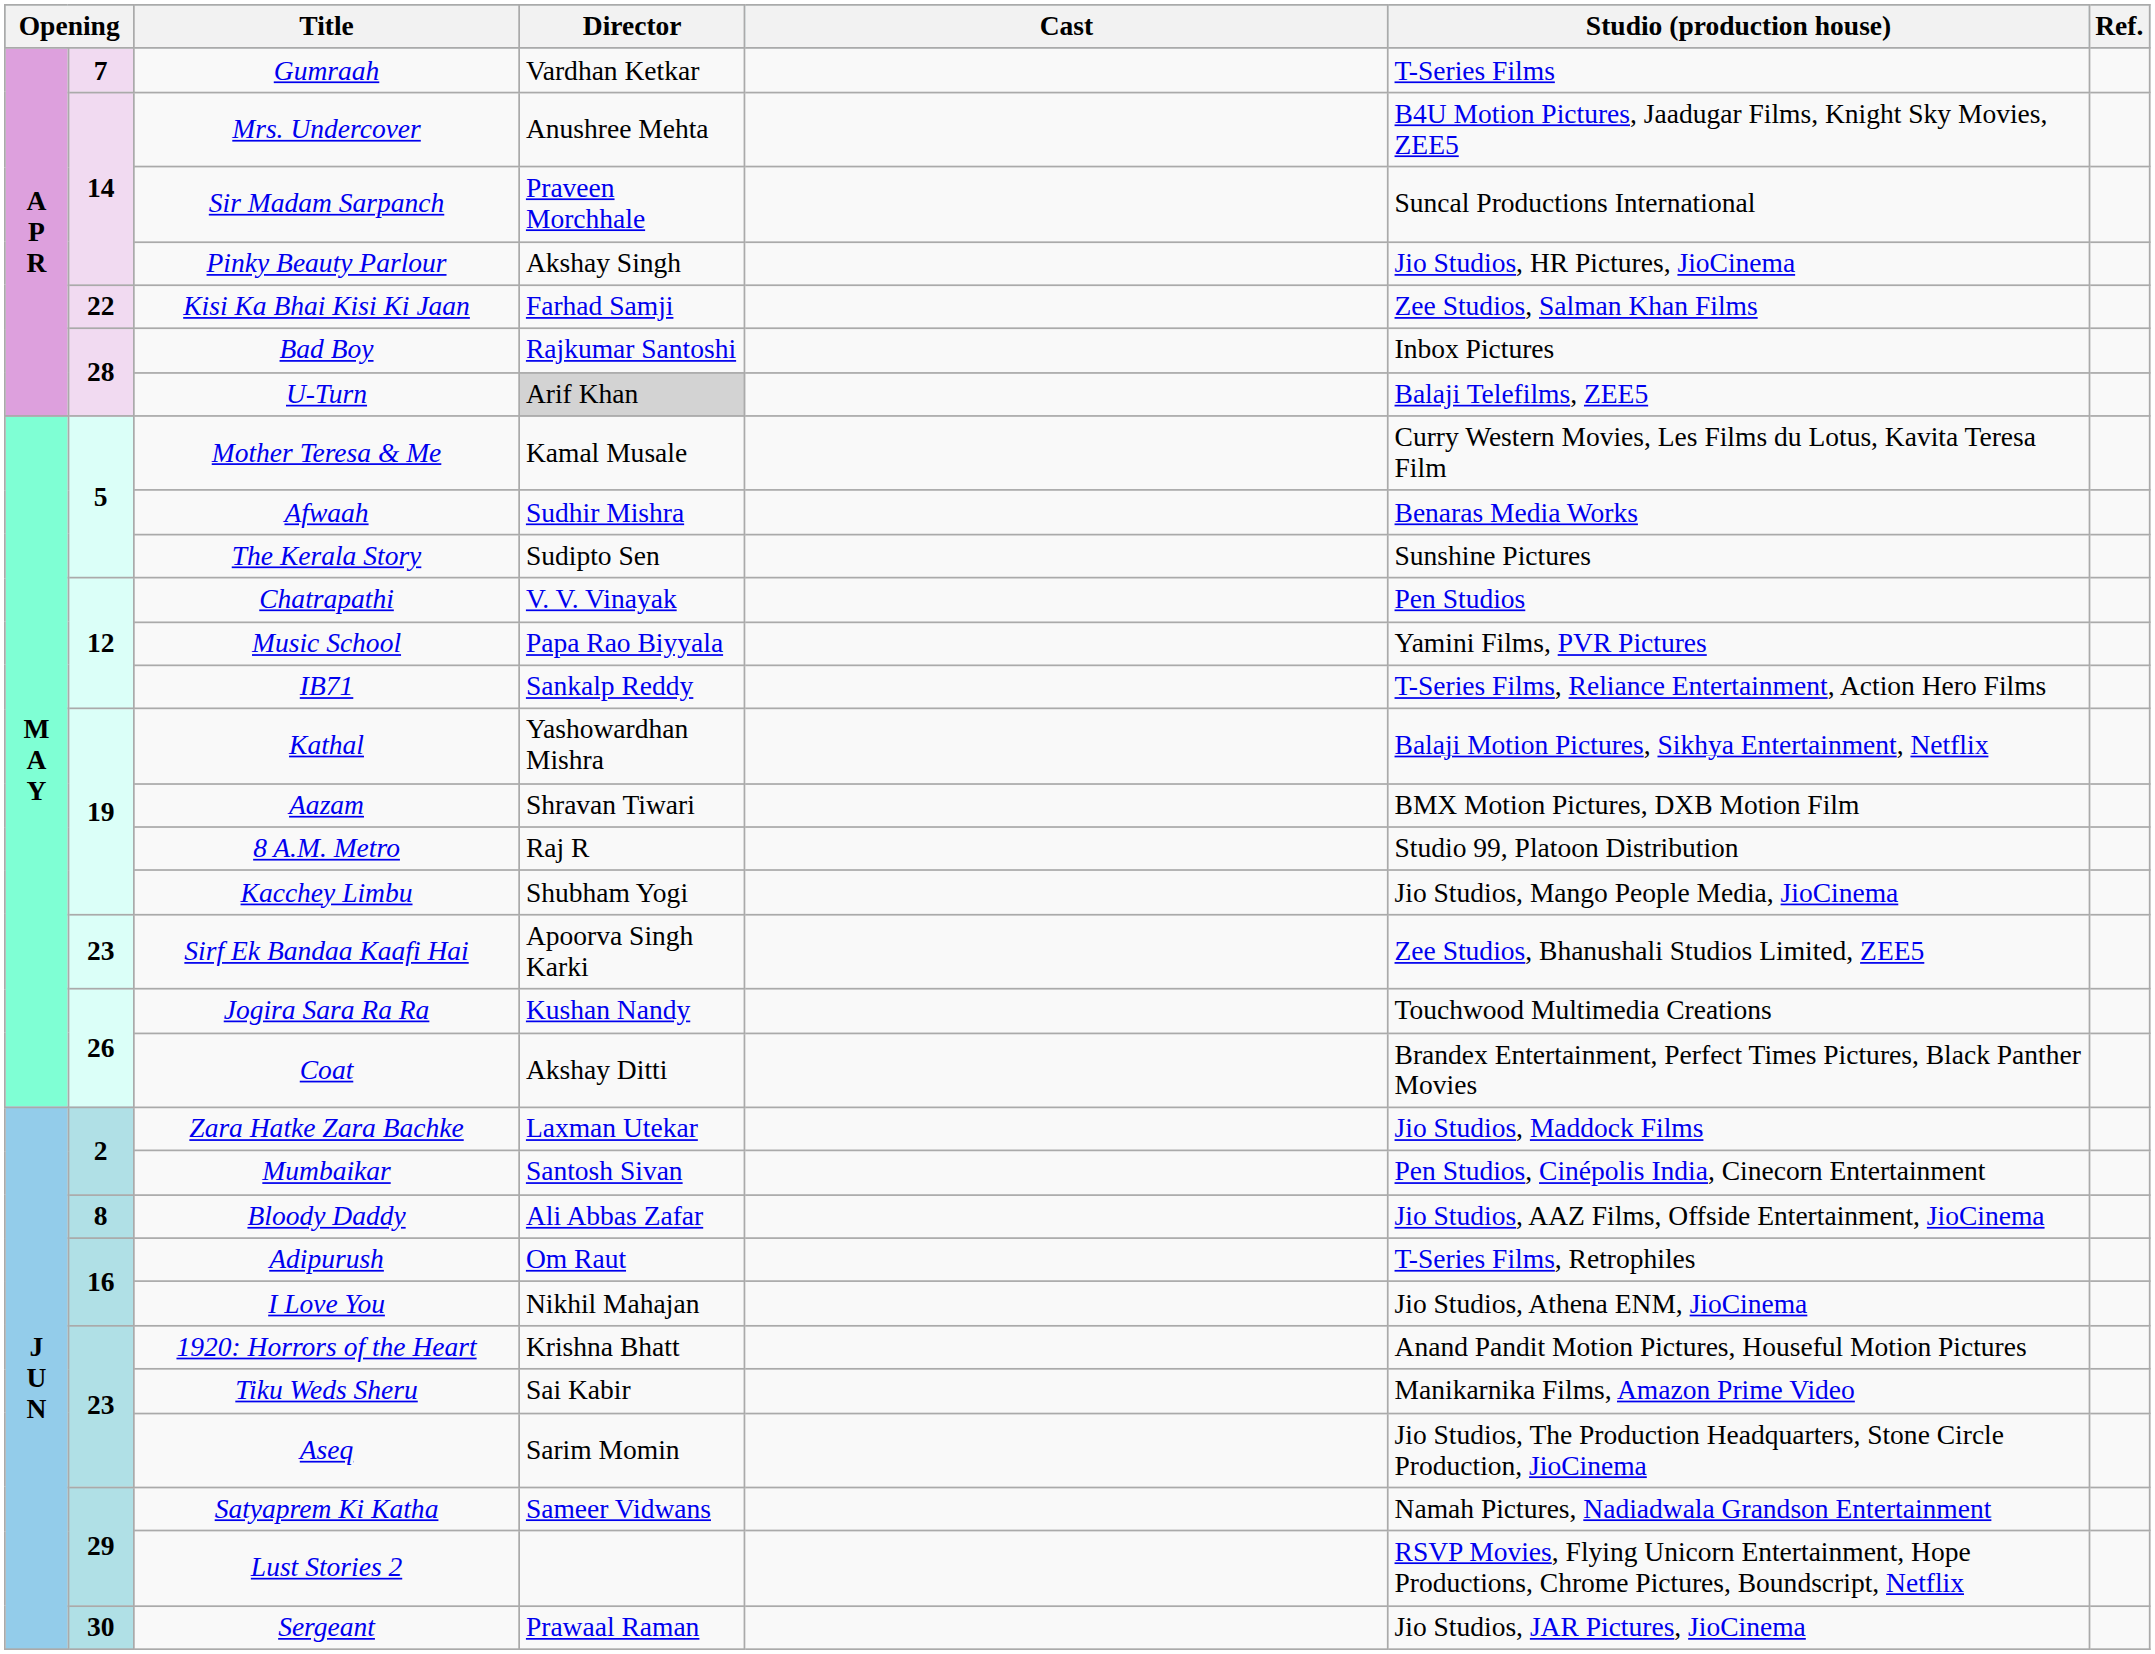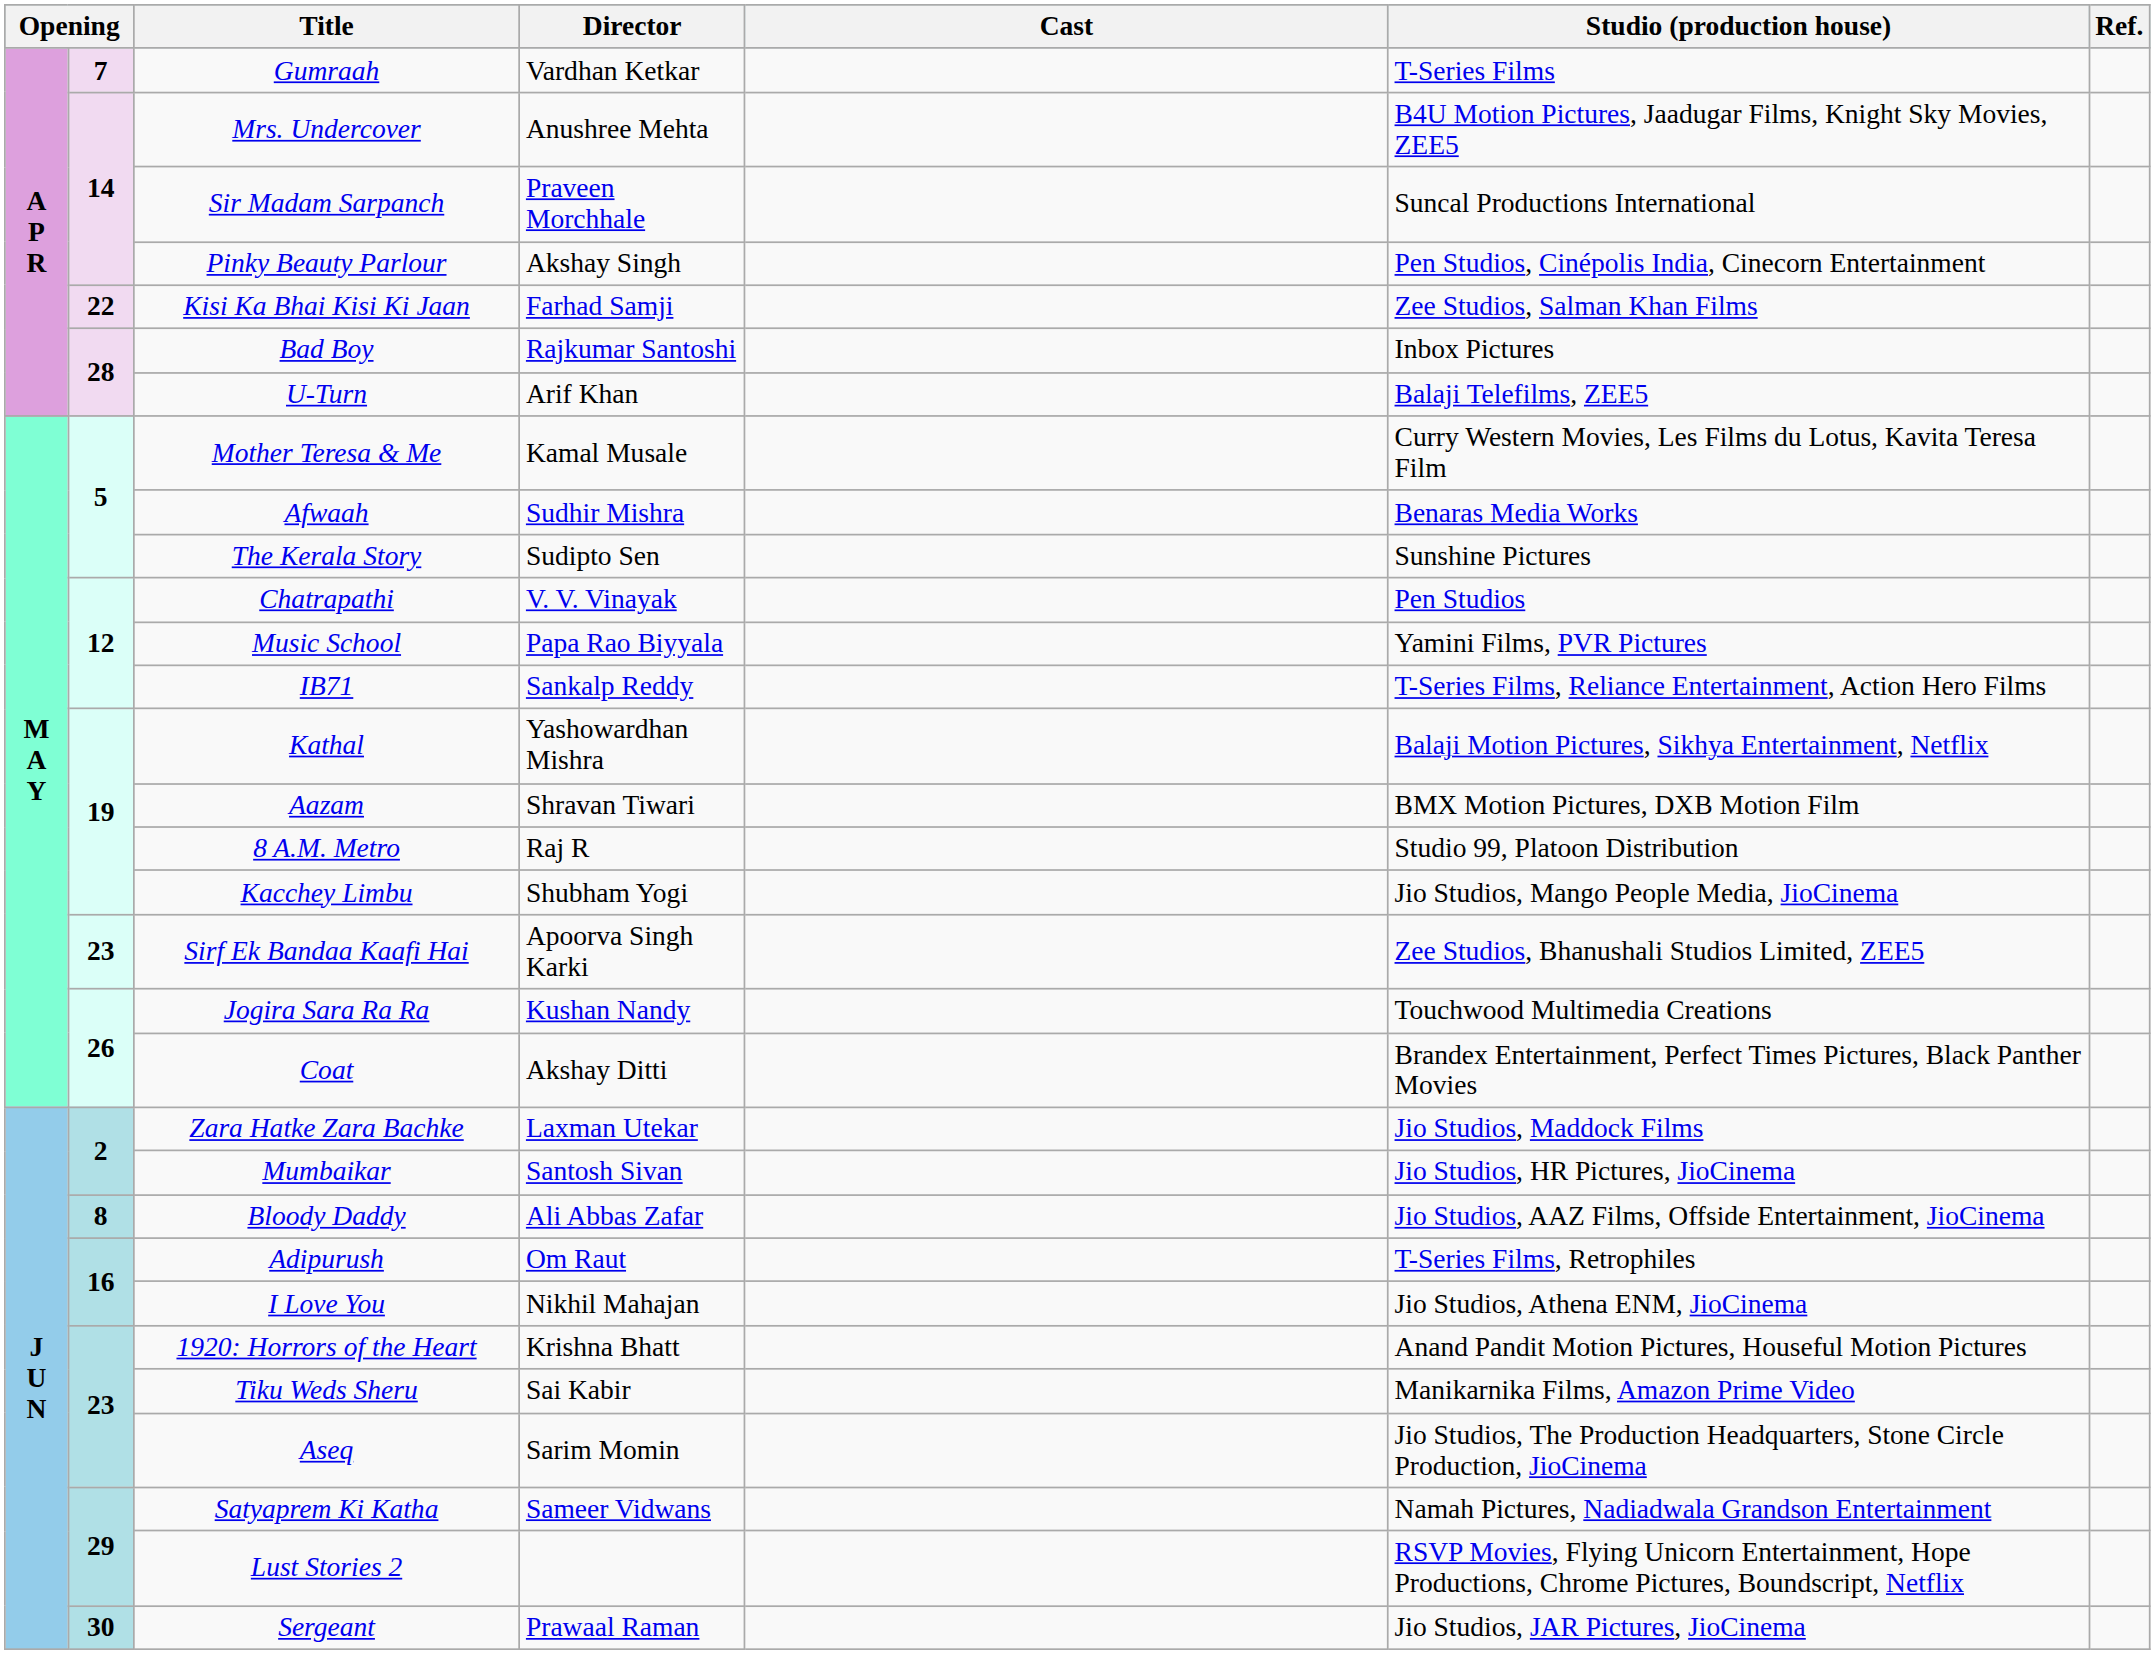(1595, 262) Jio Studios, HR Pictures, JioCinema -> (1690, 262) Pen Studios, Cinépolis India, Cinecorn Entertainment
(582, 393) lightgrey background -> (582, 393) no background
(1690, 1172) Pen Studios, Cinépolis India, Cinecorn Entertainment -> (1595, 1172) Jio Studios, HR Pictures, JioCinema
